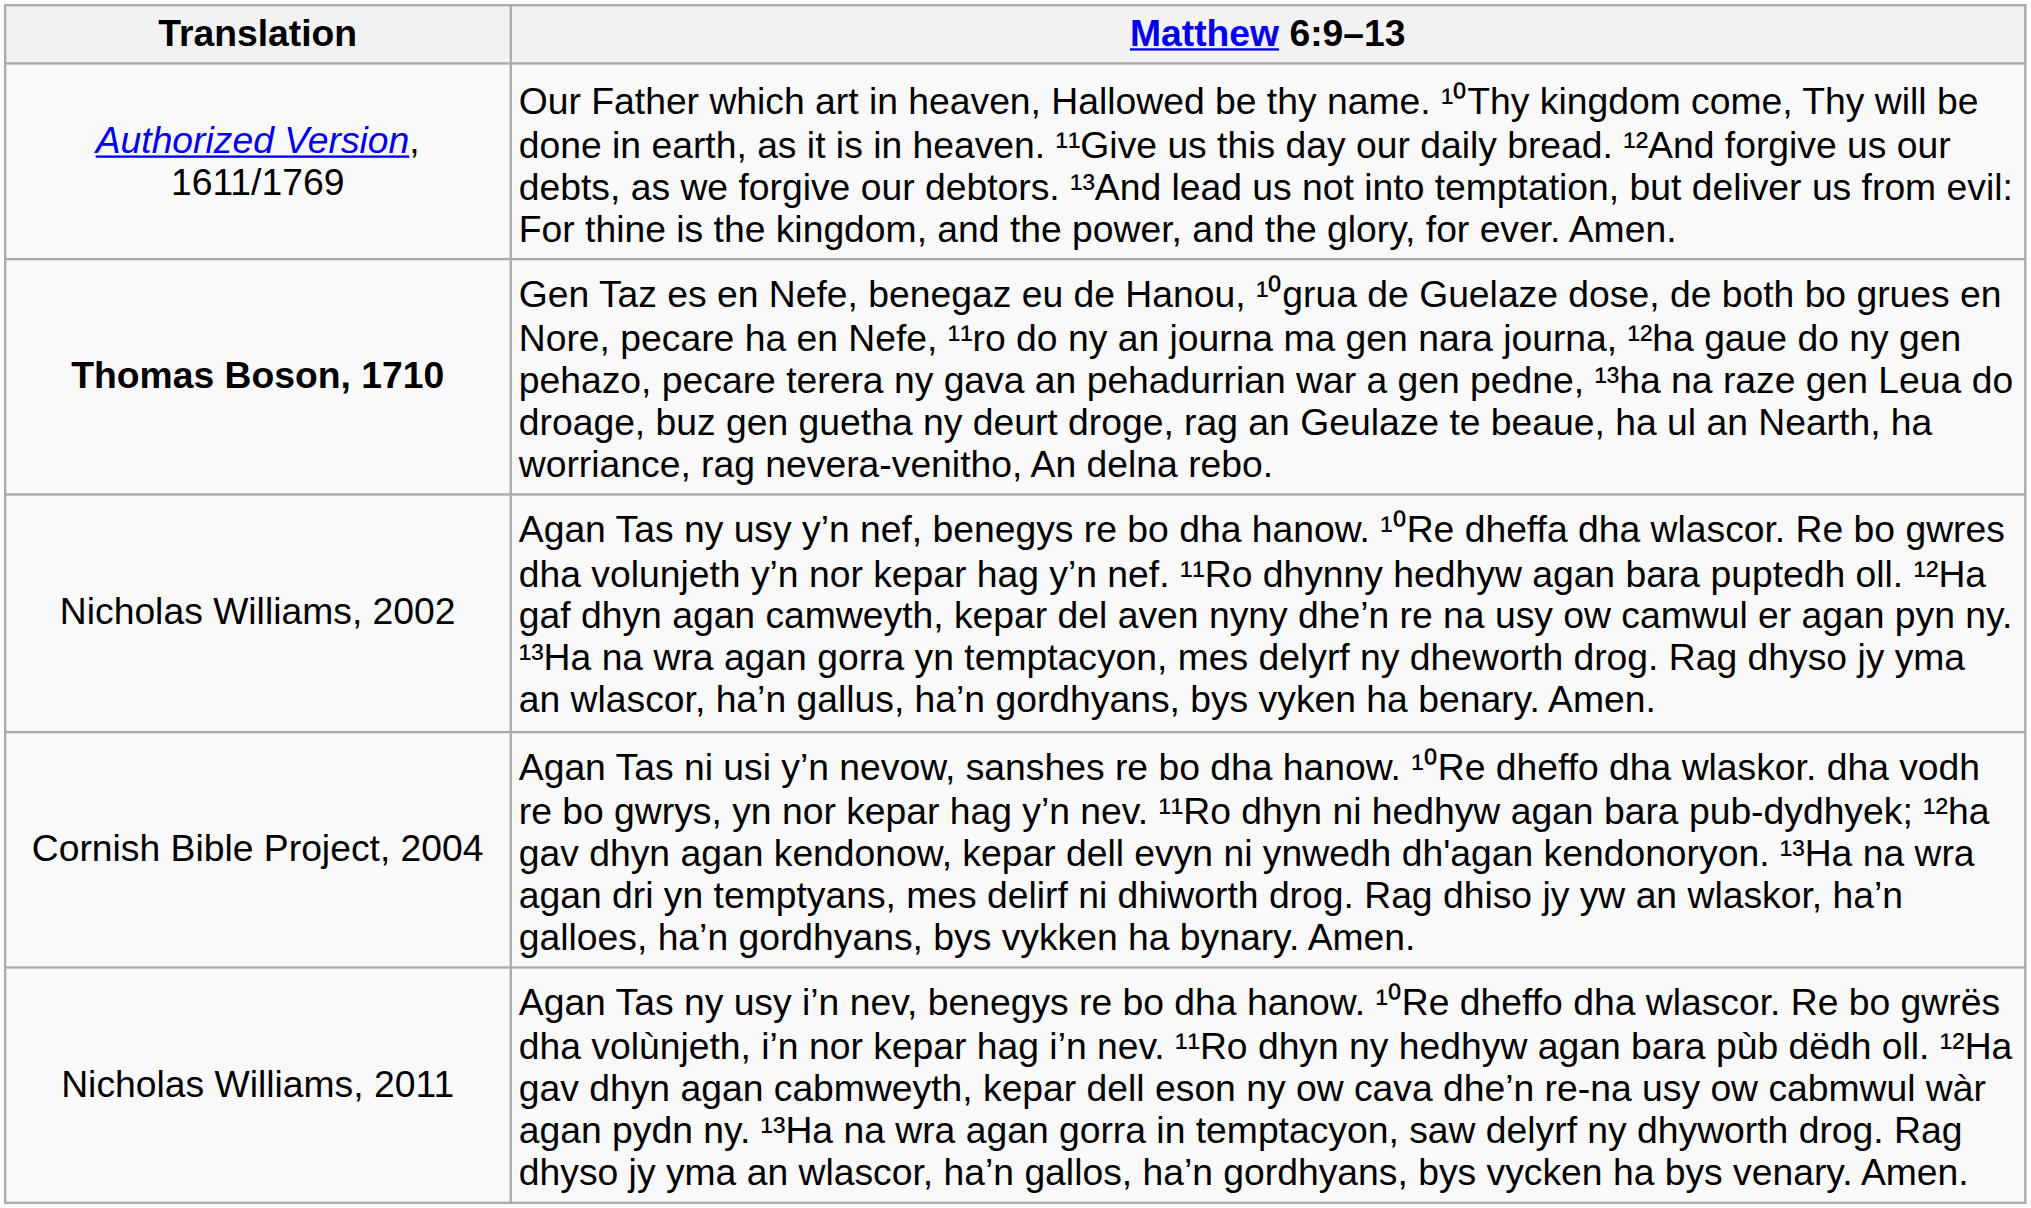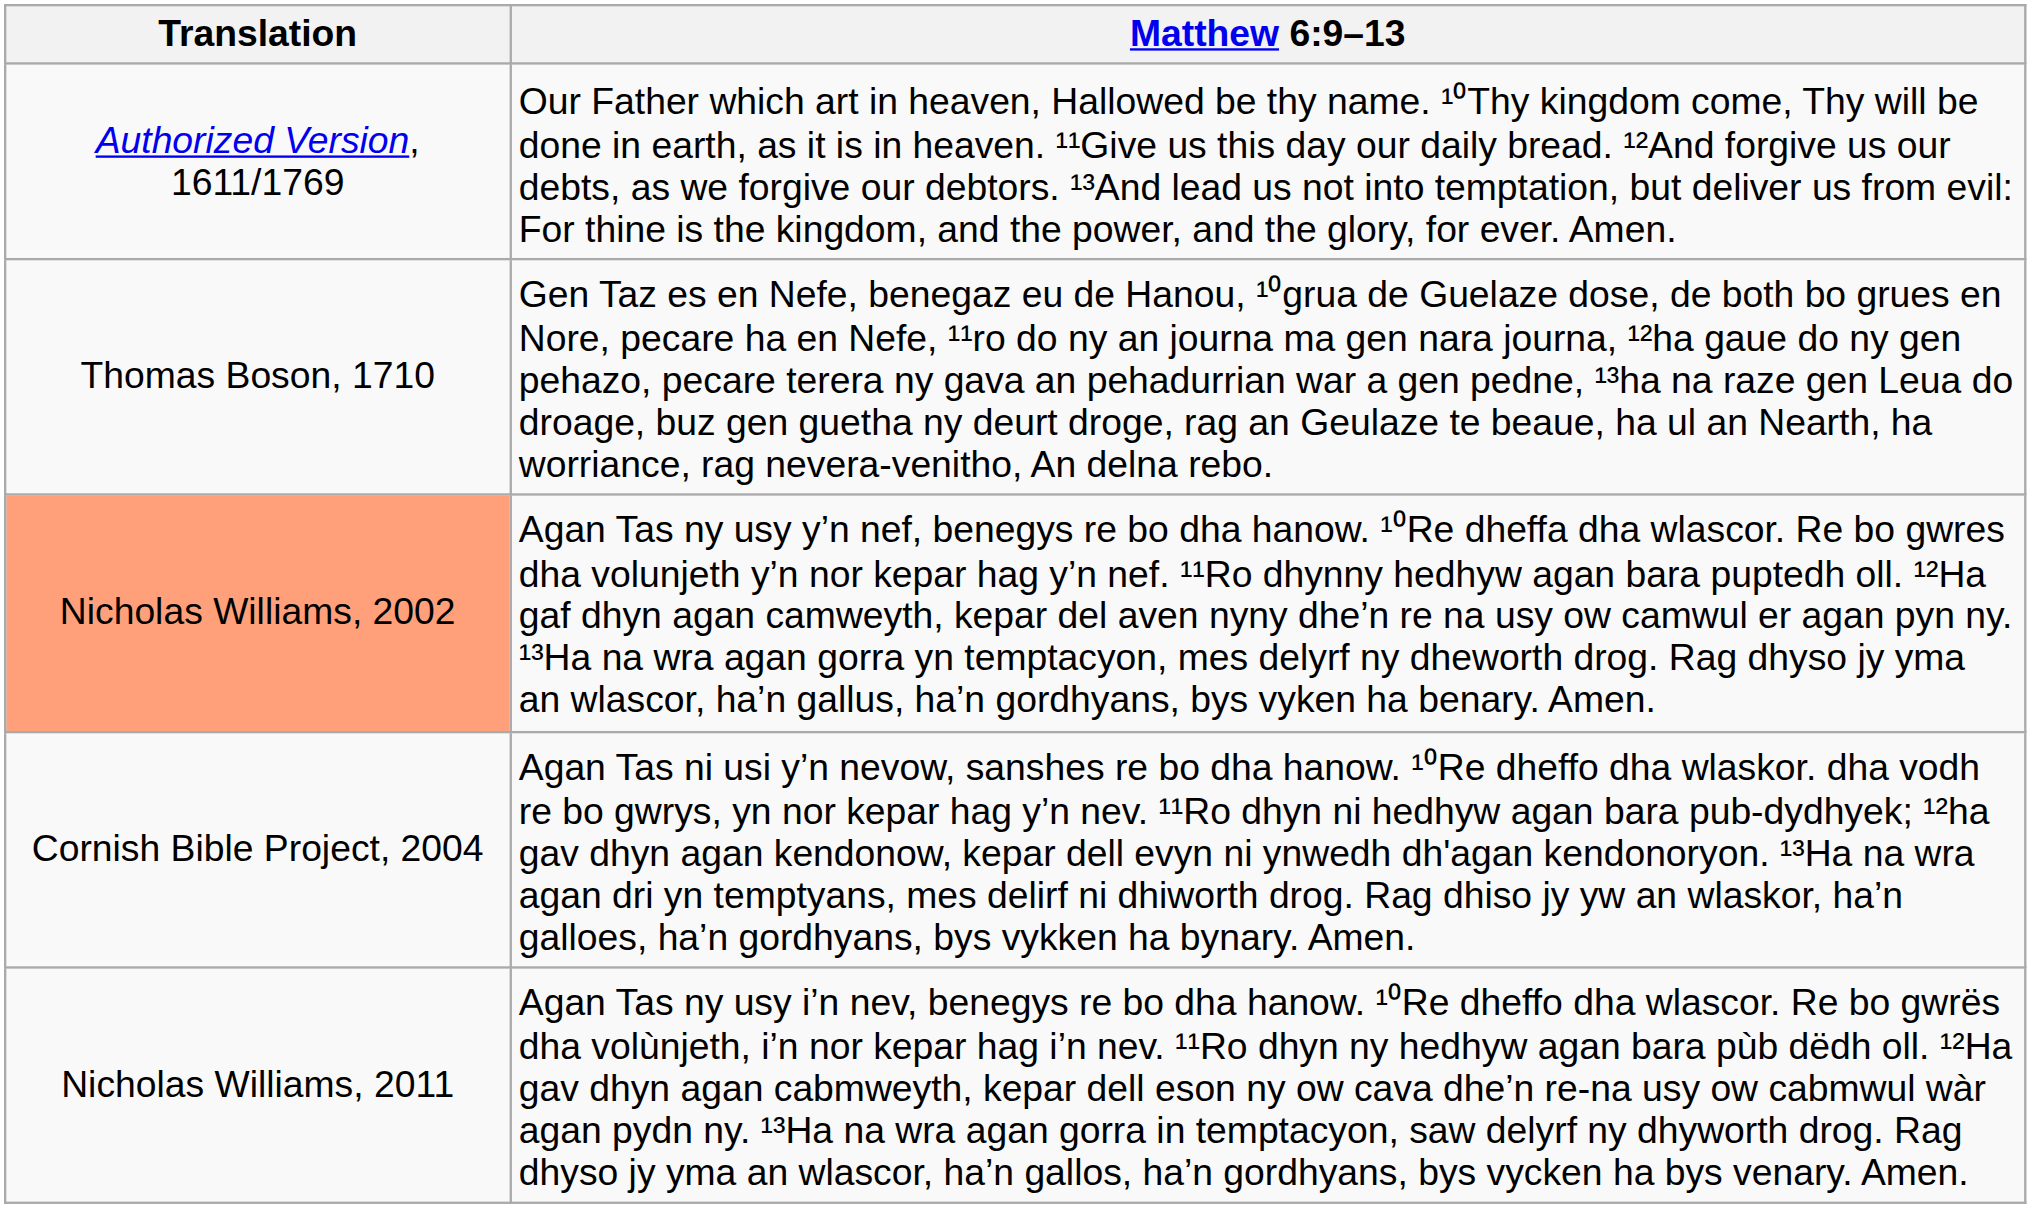(258, 375) bold -> (258, 375) normal
(258, 612) no background -> (258, 612) lightsalmon background
